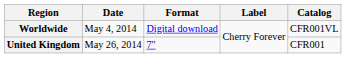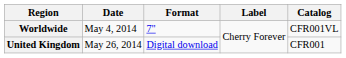(182, 28) Digital download -> (151, 28) 7"
(151, 45) 7" -> (182, 45) Digital download
